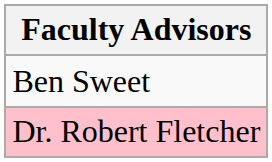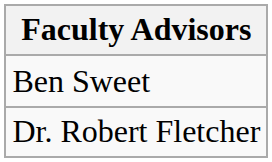(136, 131) pink background -> (136, 131) no background
